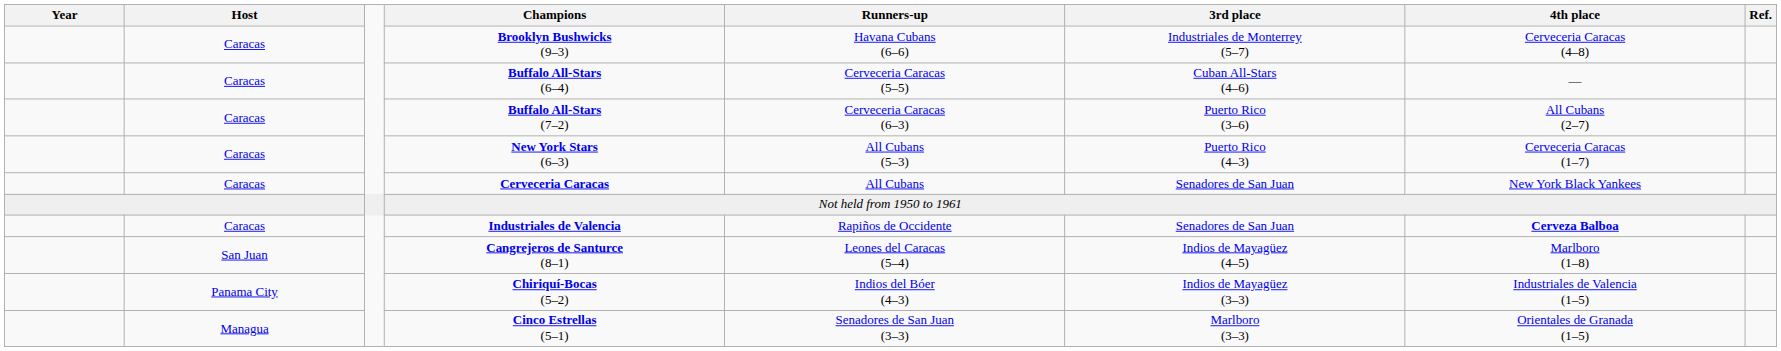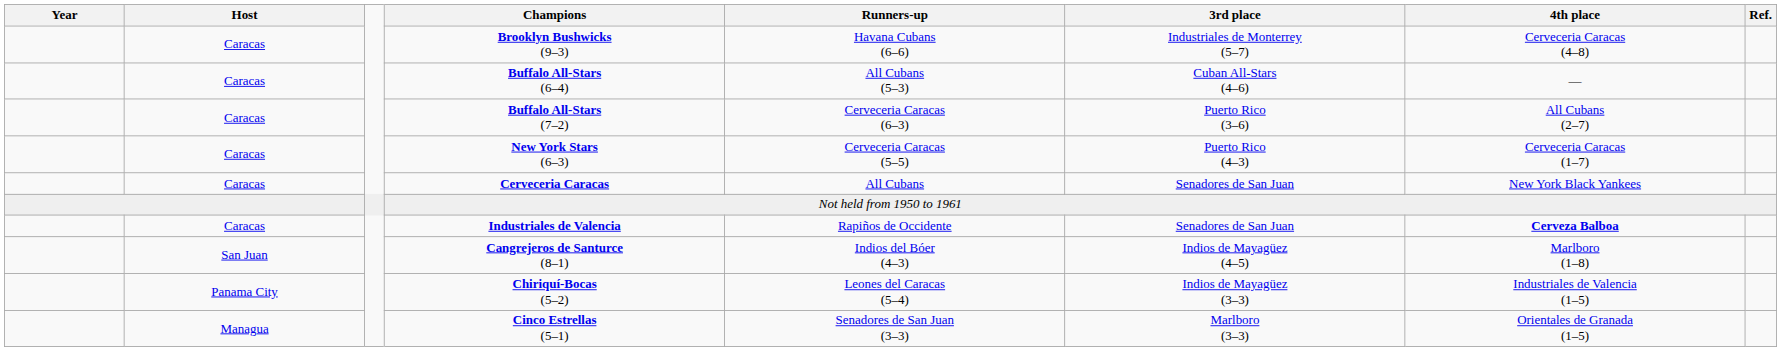(895, 81) Cerveceria Caracas (5–5) -> (895, 81) All Cubans (5–3)
(895, 154) All Cubans (5–3) -> (895, 154) Cerveceria Caracas (5–5)
(895, 255) Leones del Caracas (5–4) -> (895, 255) Indios del Bóer (4–3)
(895, 292) Indios del Bóer (4–3) -> (895, 292) Leones del Caracas (5–4)
